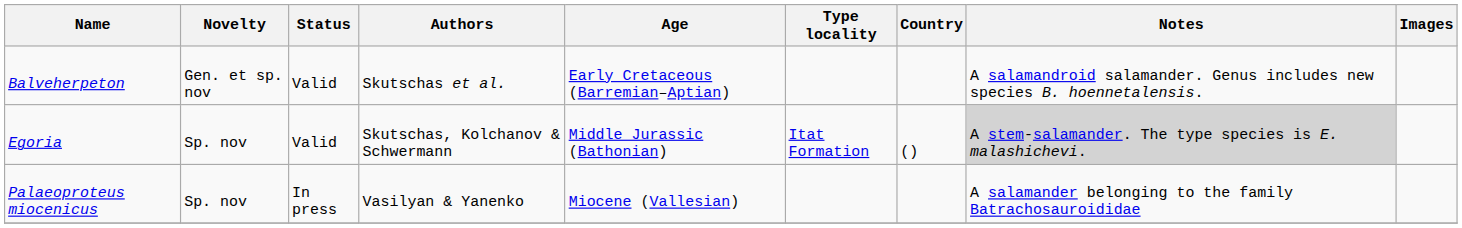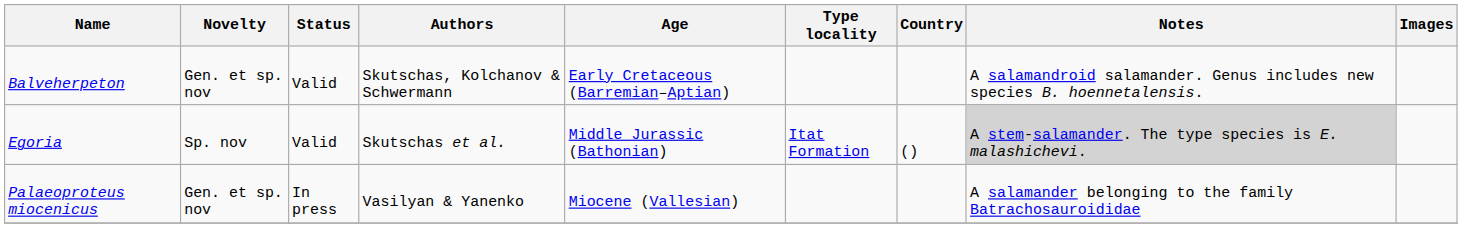(434, 84) Skutschas et al. -> (461, 84) Skutschas, Kolchanov & Schwermann
(461, 143) Skutschas, Kolchanov & Schwermann -> (434, 143) Skutschas et al.
(216, 202) Sp. nov -> (234, 202) Gen. et sp. nov
